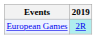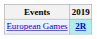(81, 26) normal -> (81, 26) bold
